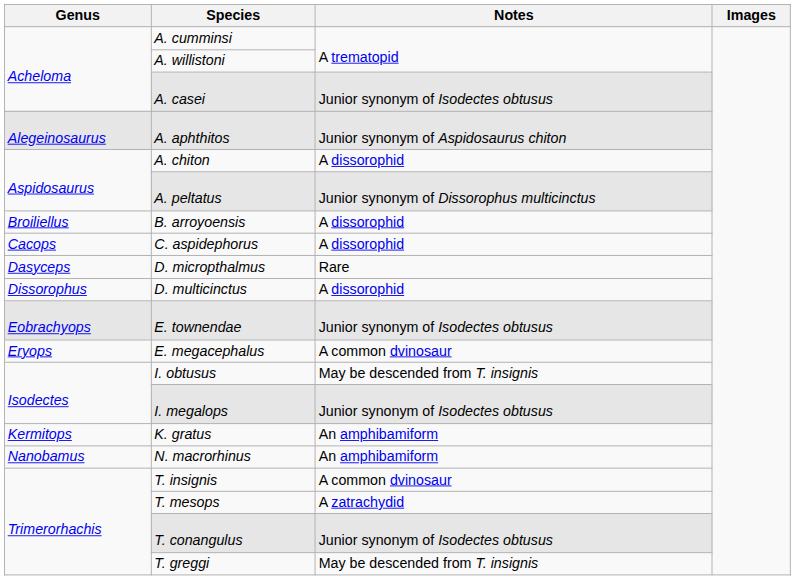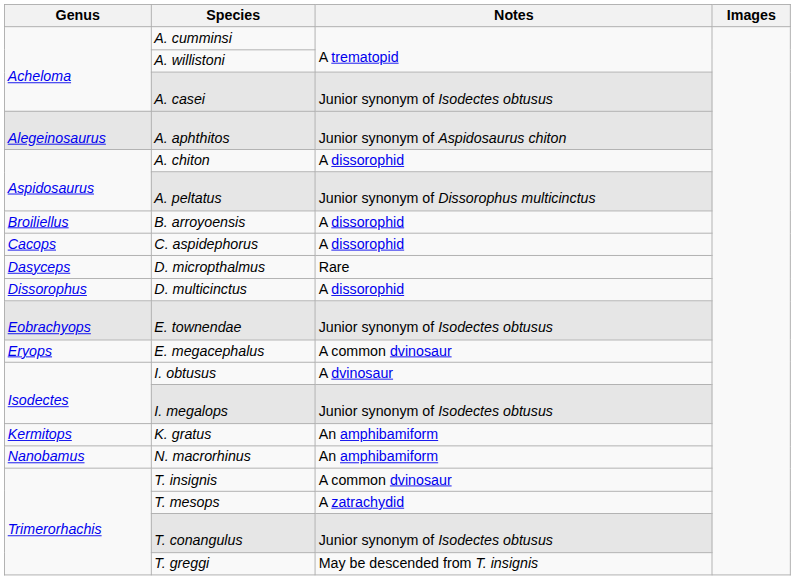(428, 373) May be descended from T. insignis -> (356, 373) A dvinosaur
